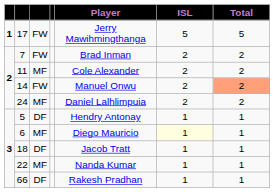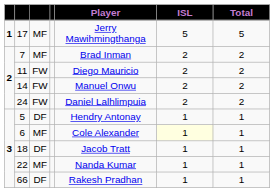(40, 33) FW -> (40, 33) MF
(40, 55) FW -> (40, 55) MF
(40, 70) MF -> (40, 70) FW
(106, 70) Cole Alexander -> (106, 70) Diego Mauricio
(241, 86) lightsalmon background -> (241, 86) no background
(40, 102) MF -> (40, 102) FW
(106, 133) Diego Mauricio -> (106, 133) Cole Alexander
